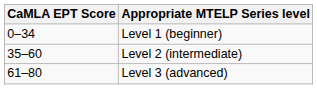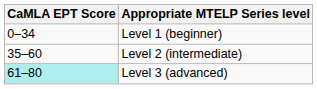(25, 73) no background -> (25, 73) paleturquoise background
